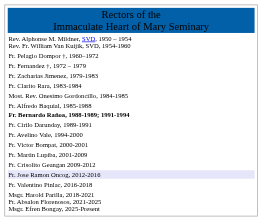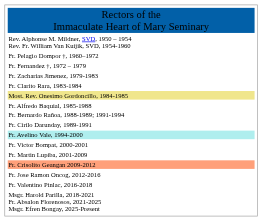(68, 95) no background -> (68, 95) khaki background
(69, 115) bold -> (66, 115) normal
(46, 135) no background -> (46, 135) paleturquoise background
(52, 165) no background -> (52, 165) lightsalmon background
(54, 175) lavender background -> (54, 175) no background
